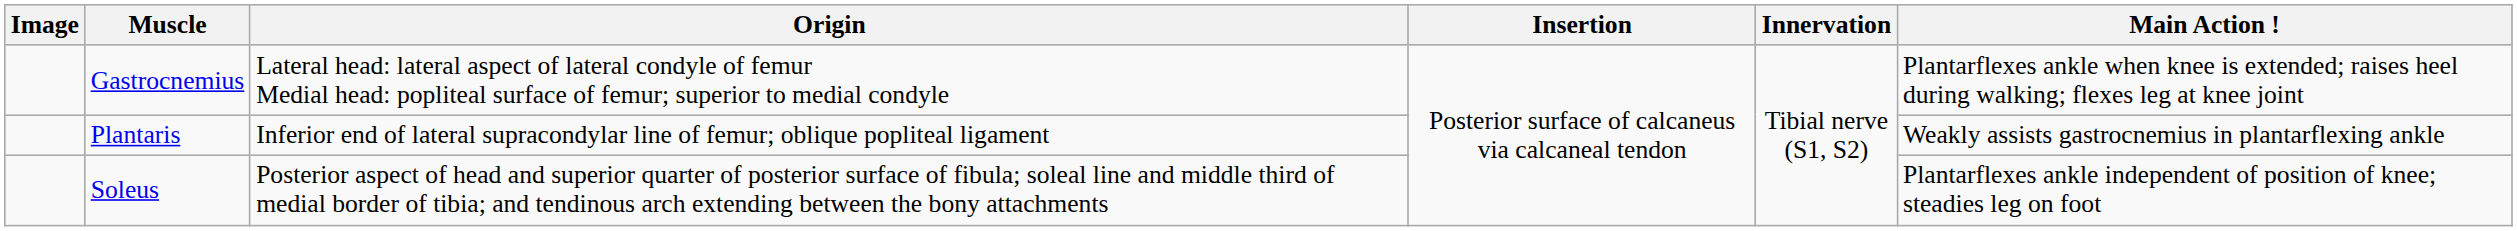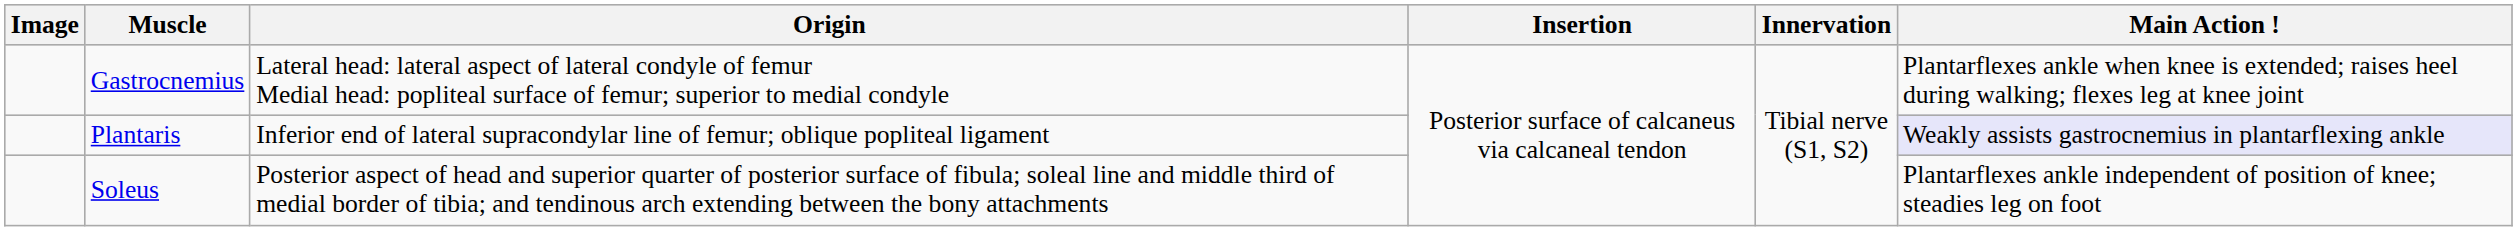(2174, 134) no background -> (2174, 134) lavender background
